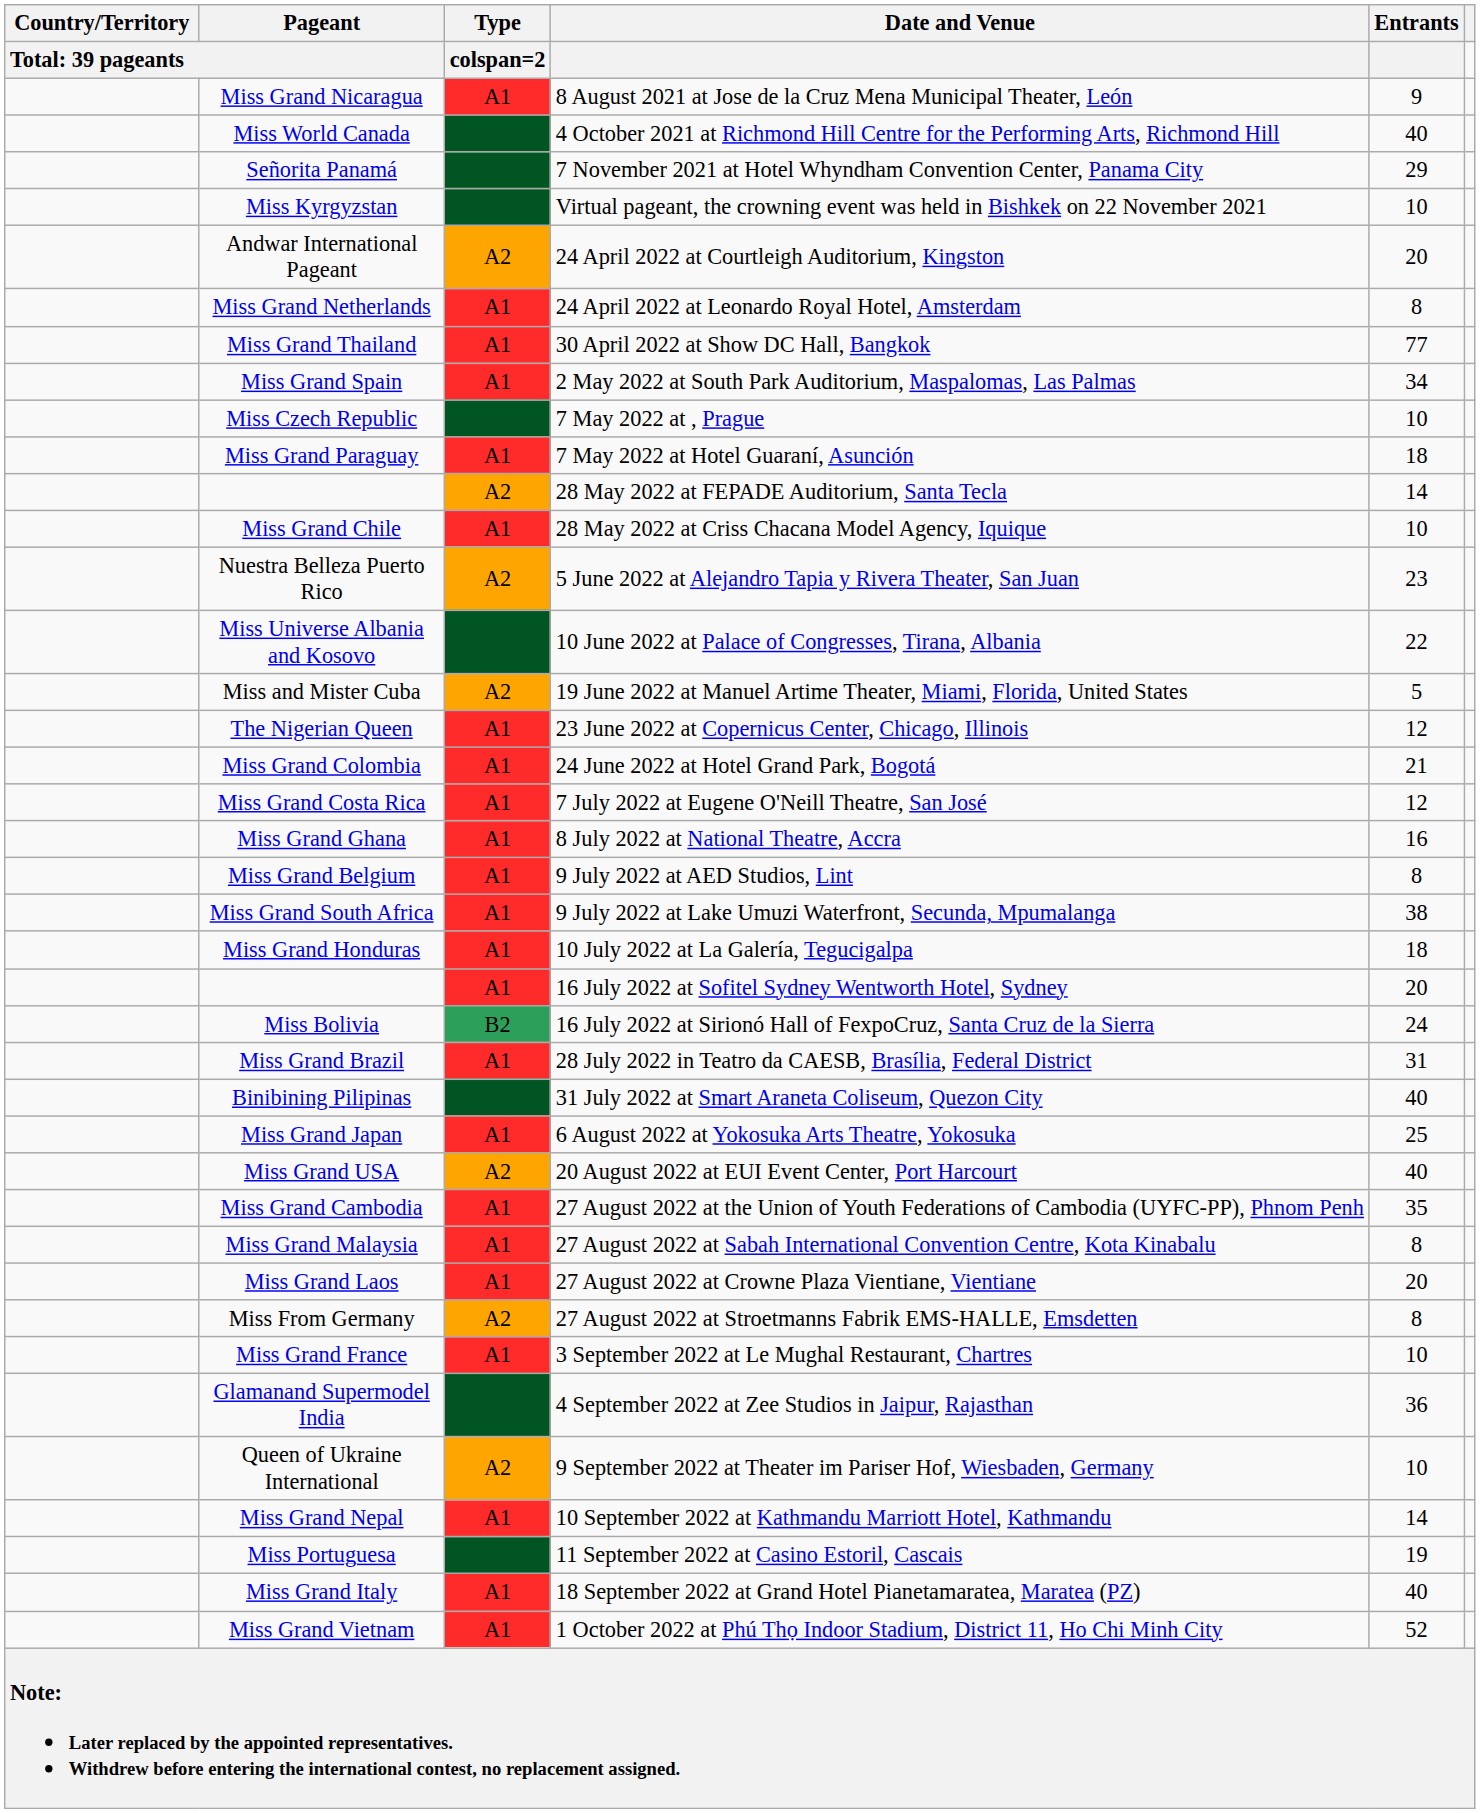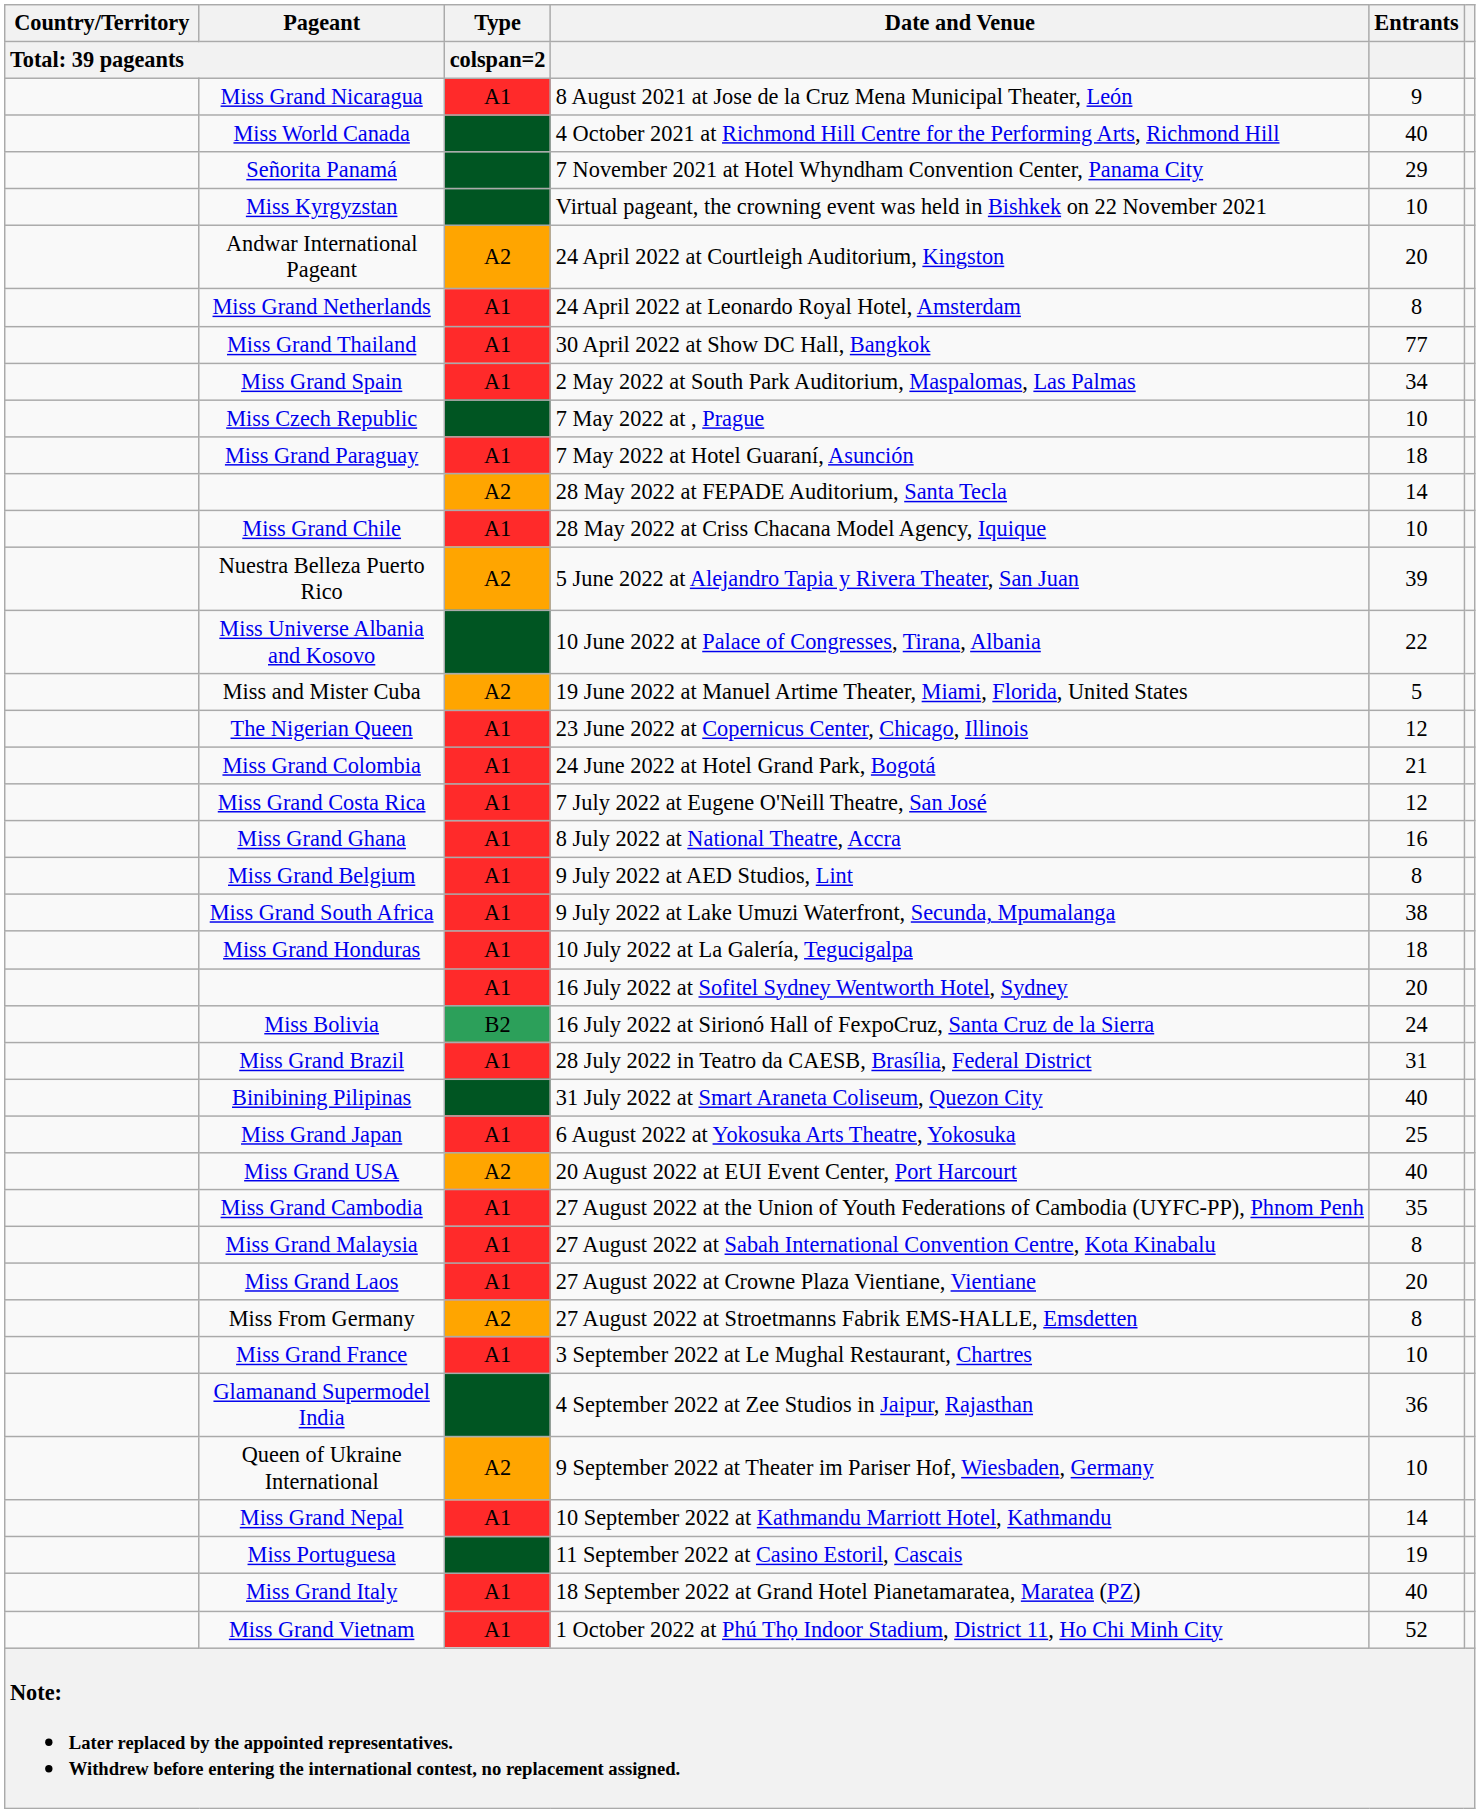(1417, 578) 23 -> (1417, 578) 39
